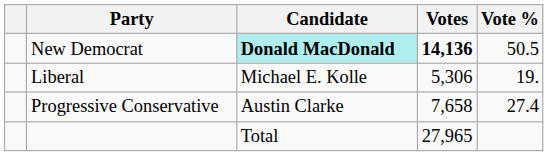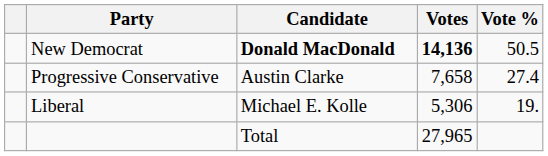(318, 48) paleturquoise background -> (318, 48) no background
rows swapped: (125, 106) <-> (58, 77)
